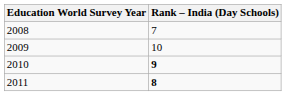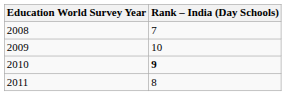(154, 82) bold -> (154, 82) normal
